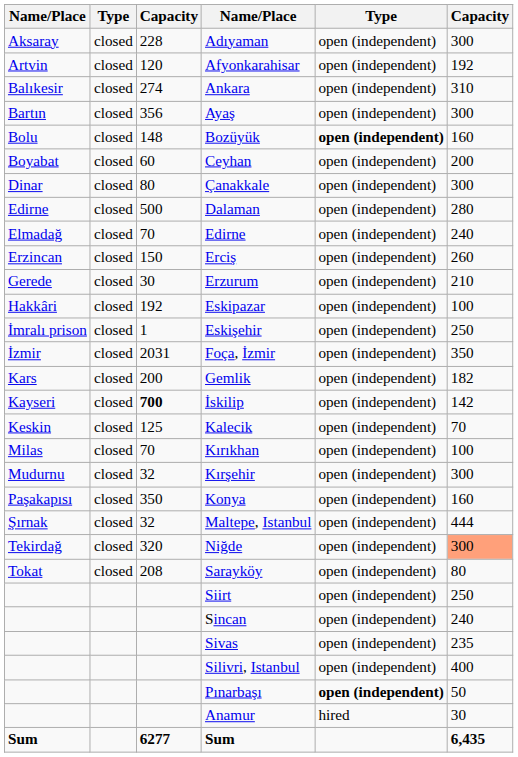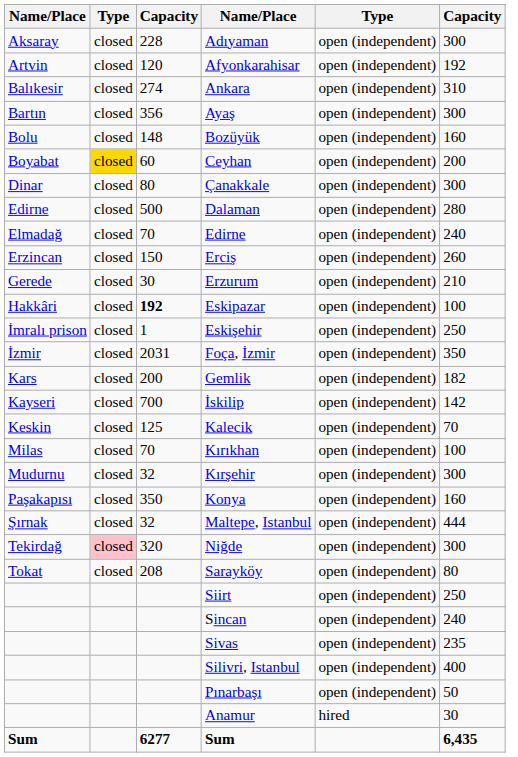(381, 137) bold -> (377, 137) normal
(113, 161) no background -> (113, 161) gold background
(151, 305) normal -> (151, 305) bold
(151, 402) bold -> (151, 402) normal
(113, 546) no background -> (113, 546) pink background
(462, 546) lightsalmon background -> (455, 546) no background
(381, 691) bold -> (377, 691) normal
